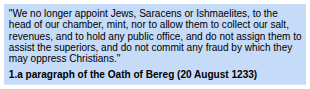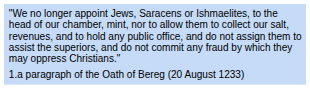(133, 75) bold -> (127, 75) normal
